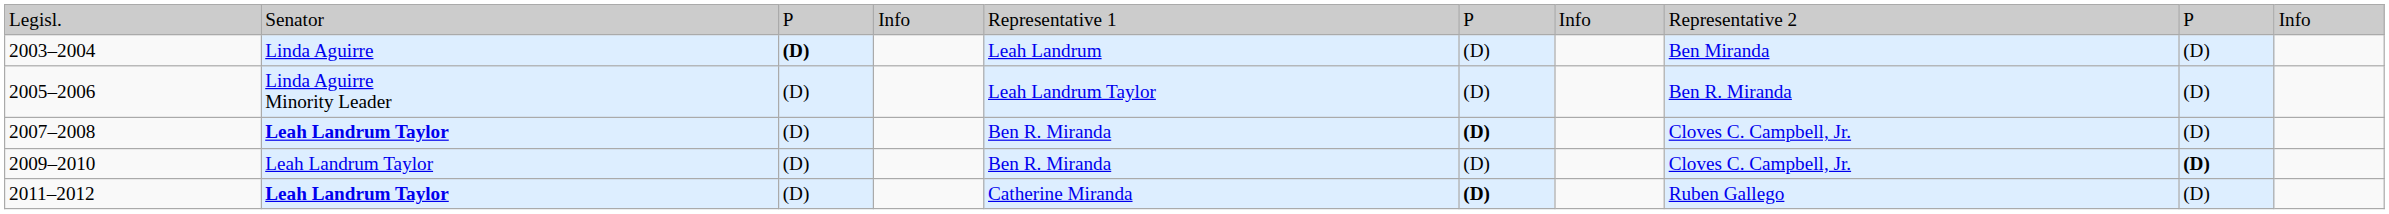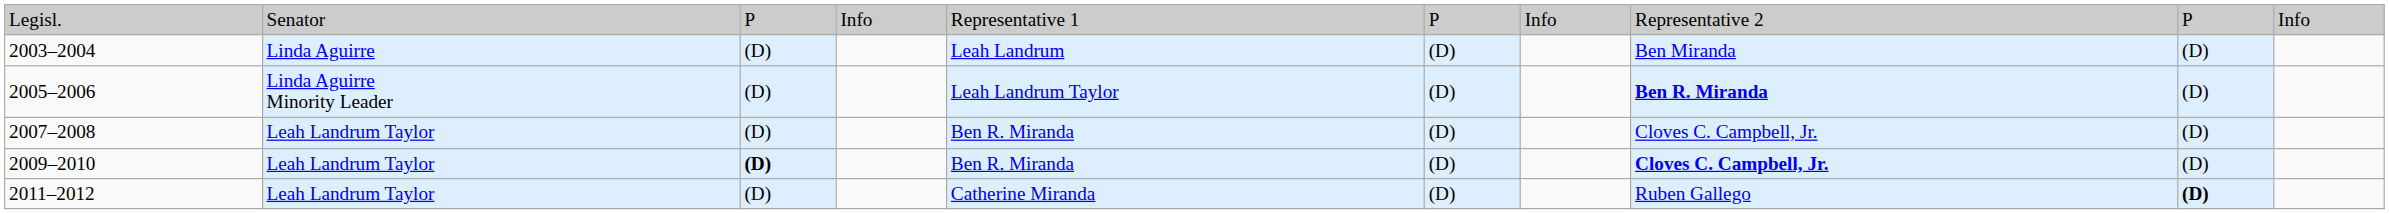(796, 50) bold -> (758, 50) normal
(1730, 91) normal -> (1702, 91) bold
(357, 132) bold -> (351, 132) normal
(1477, 132) bold -> (1442, 132) normal
(796, 163) normal -> (758, 163) bold
(1760, 163) normal -> (1732, 163) bold
(2196, 163) bold -> (2195, 163) normal
(357, 193) bold -> (351, 193) normal
(1477, 193) bold -> (1442, 193) normal
(2196, 193) normal -> (2195, 193) bold
